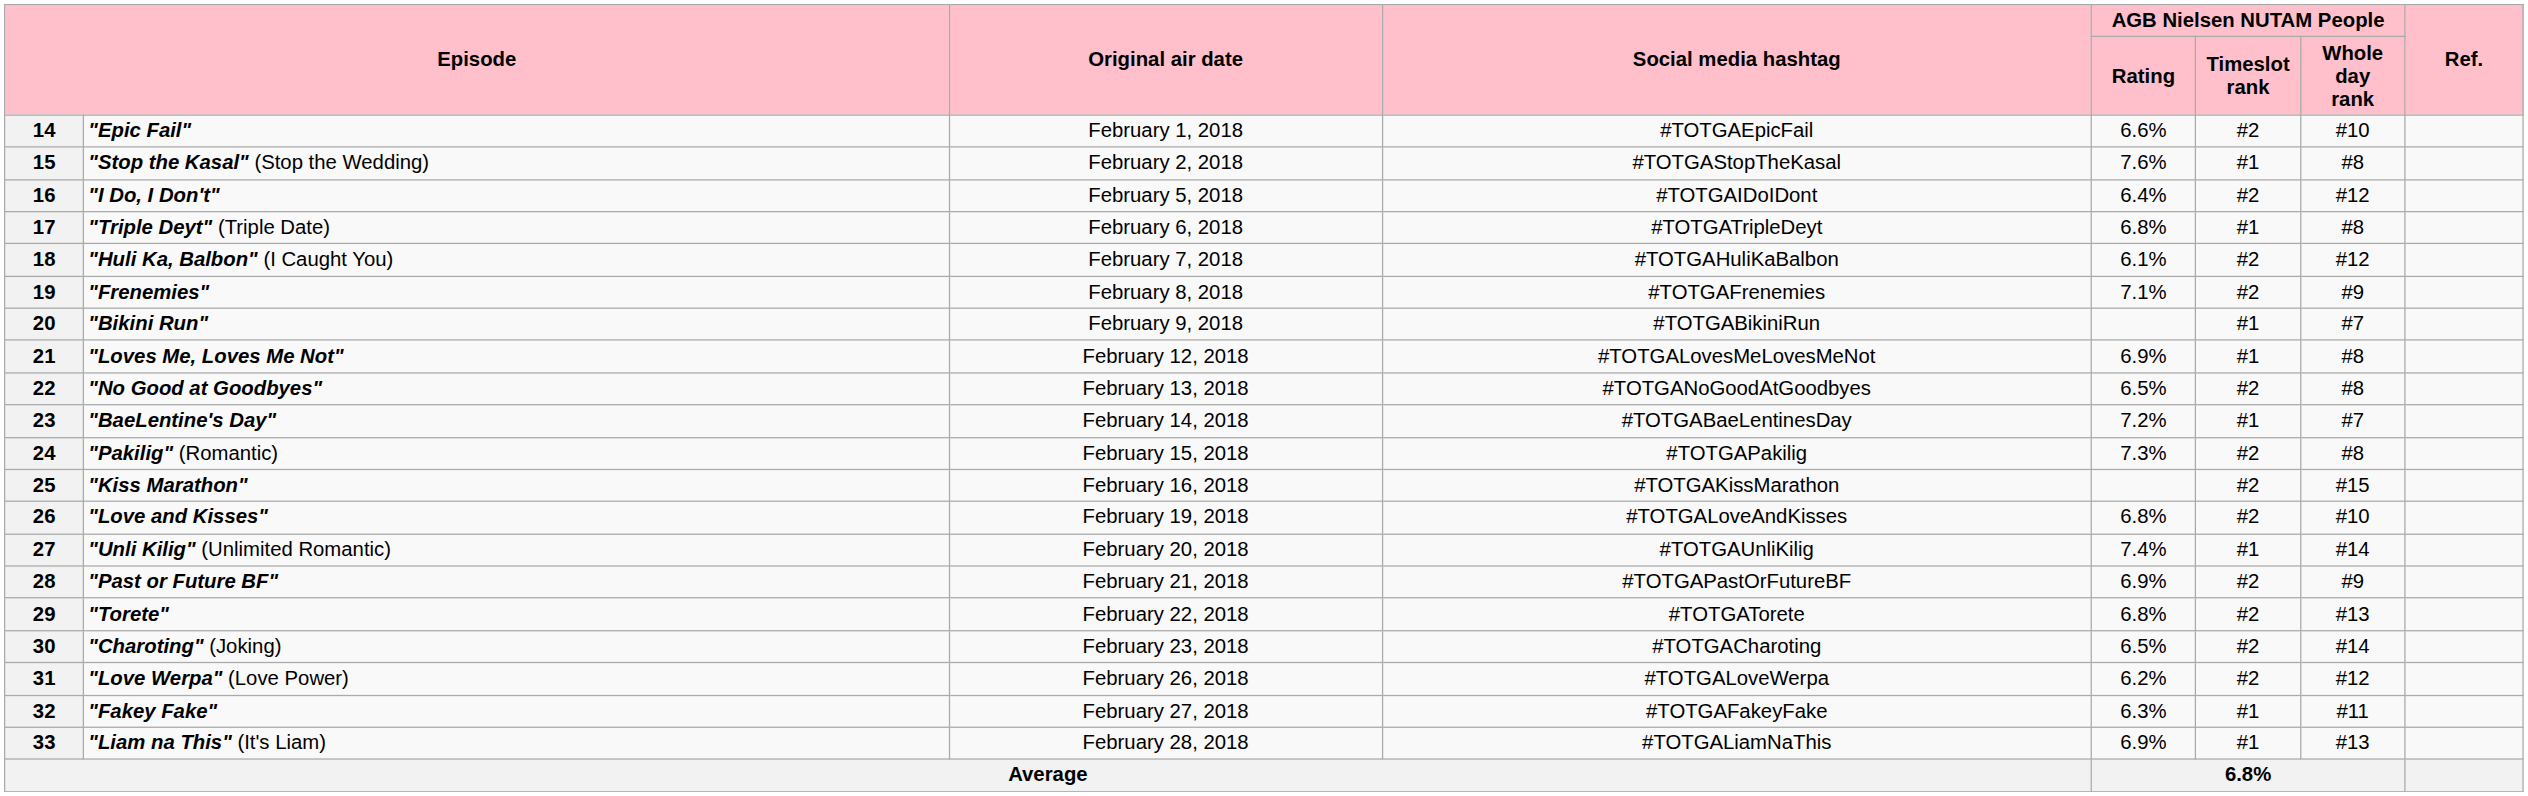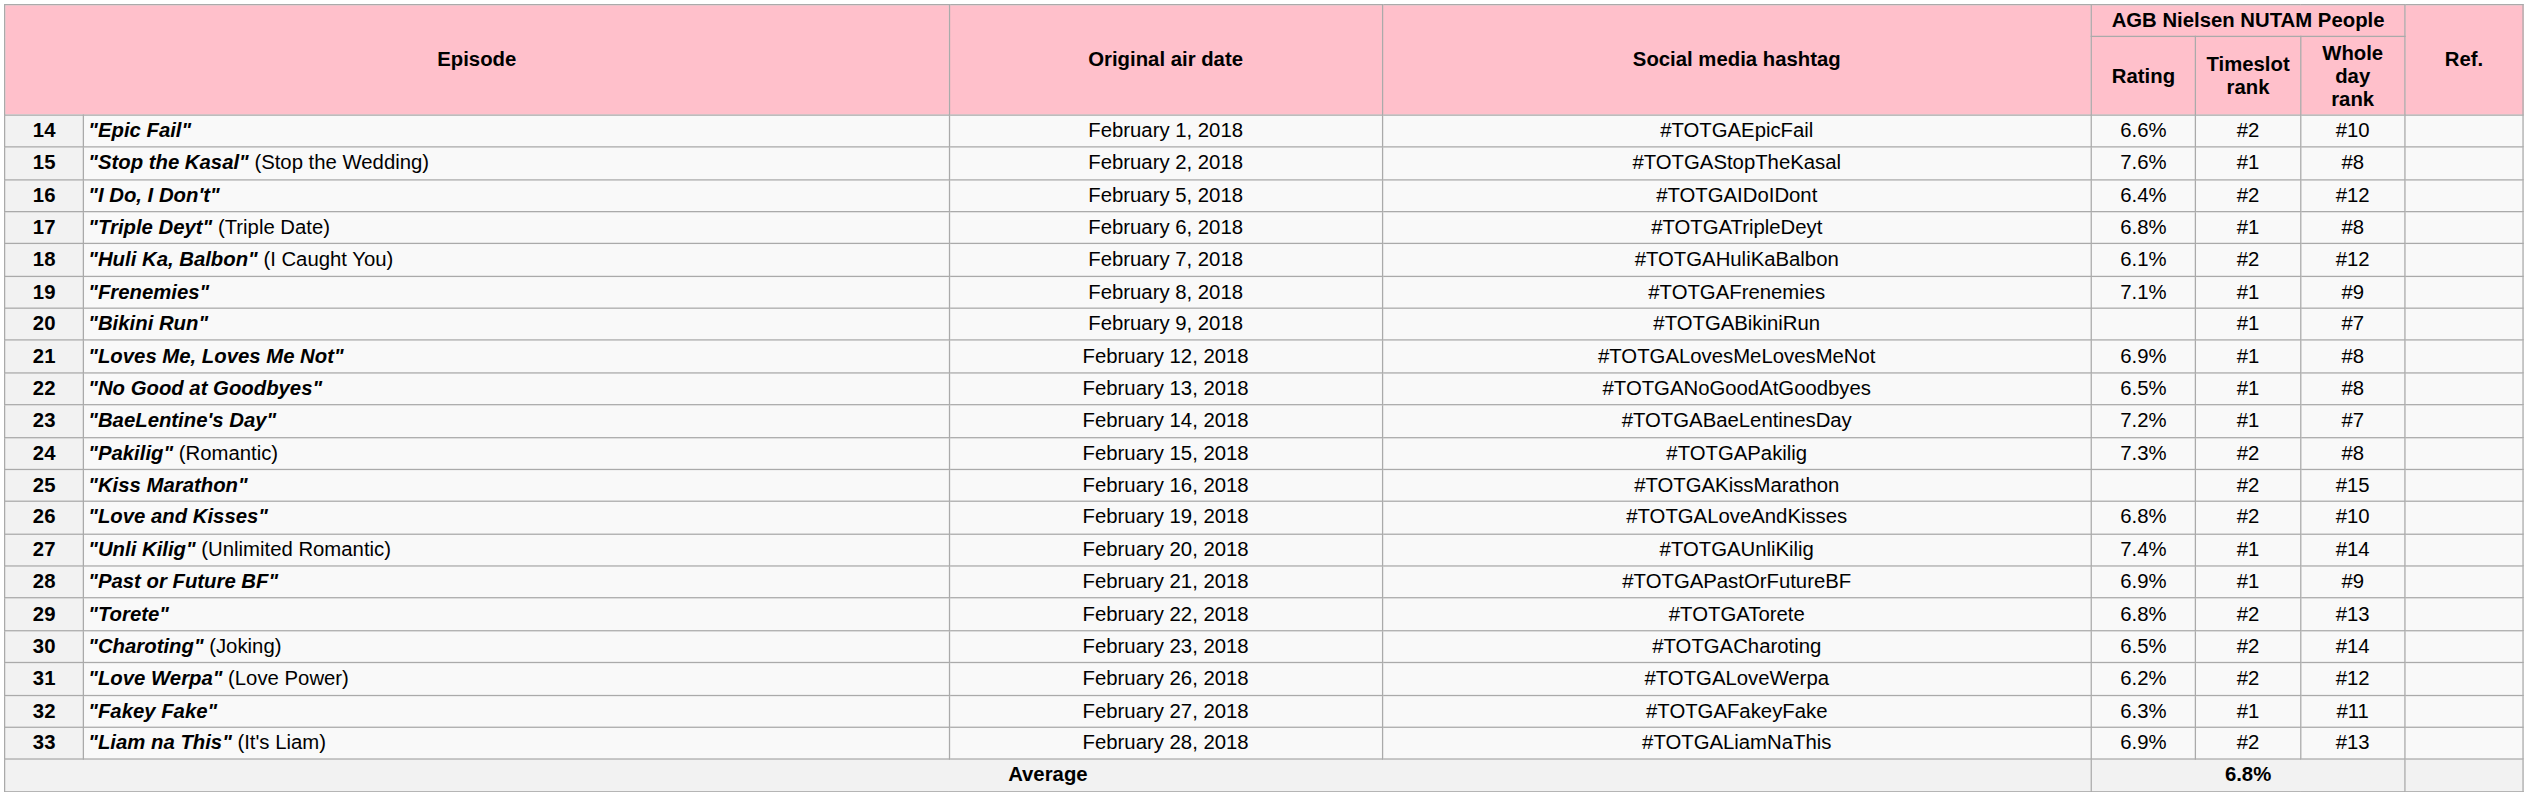(2248, 291) #2 -> (2248, 291) #1
(2248, 388) #2 -> (2248, 388) #1
(2248, 581) #2 -> (2248, 581) #1
(2248, 743) #1 -> (2248, 743) #2
